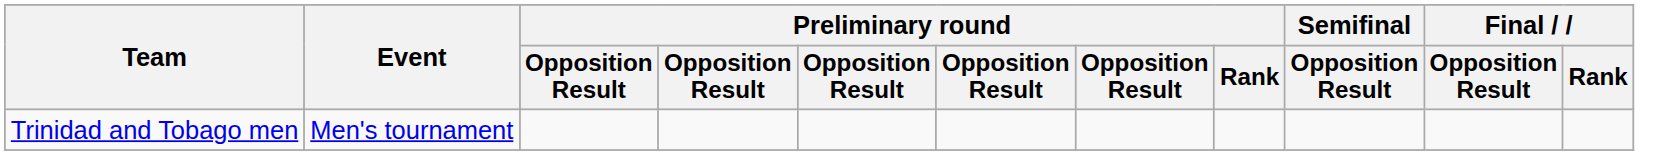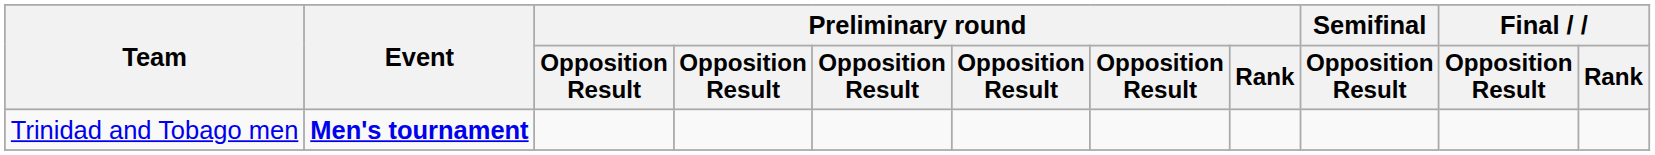(412, 130) normal -> (419, 130) bold
